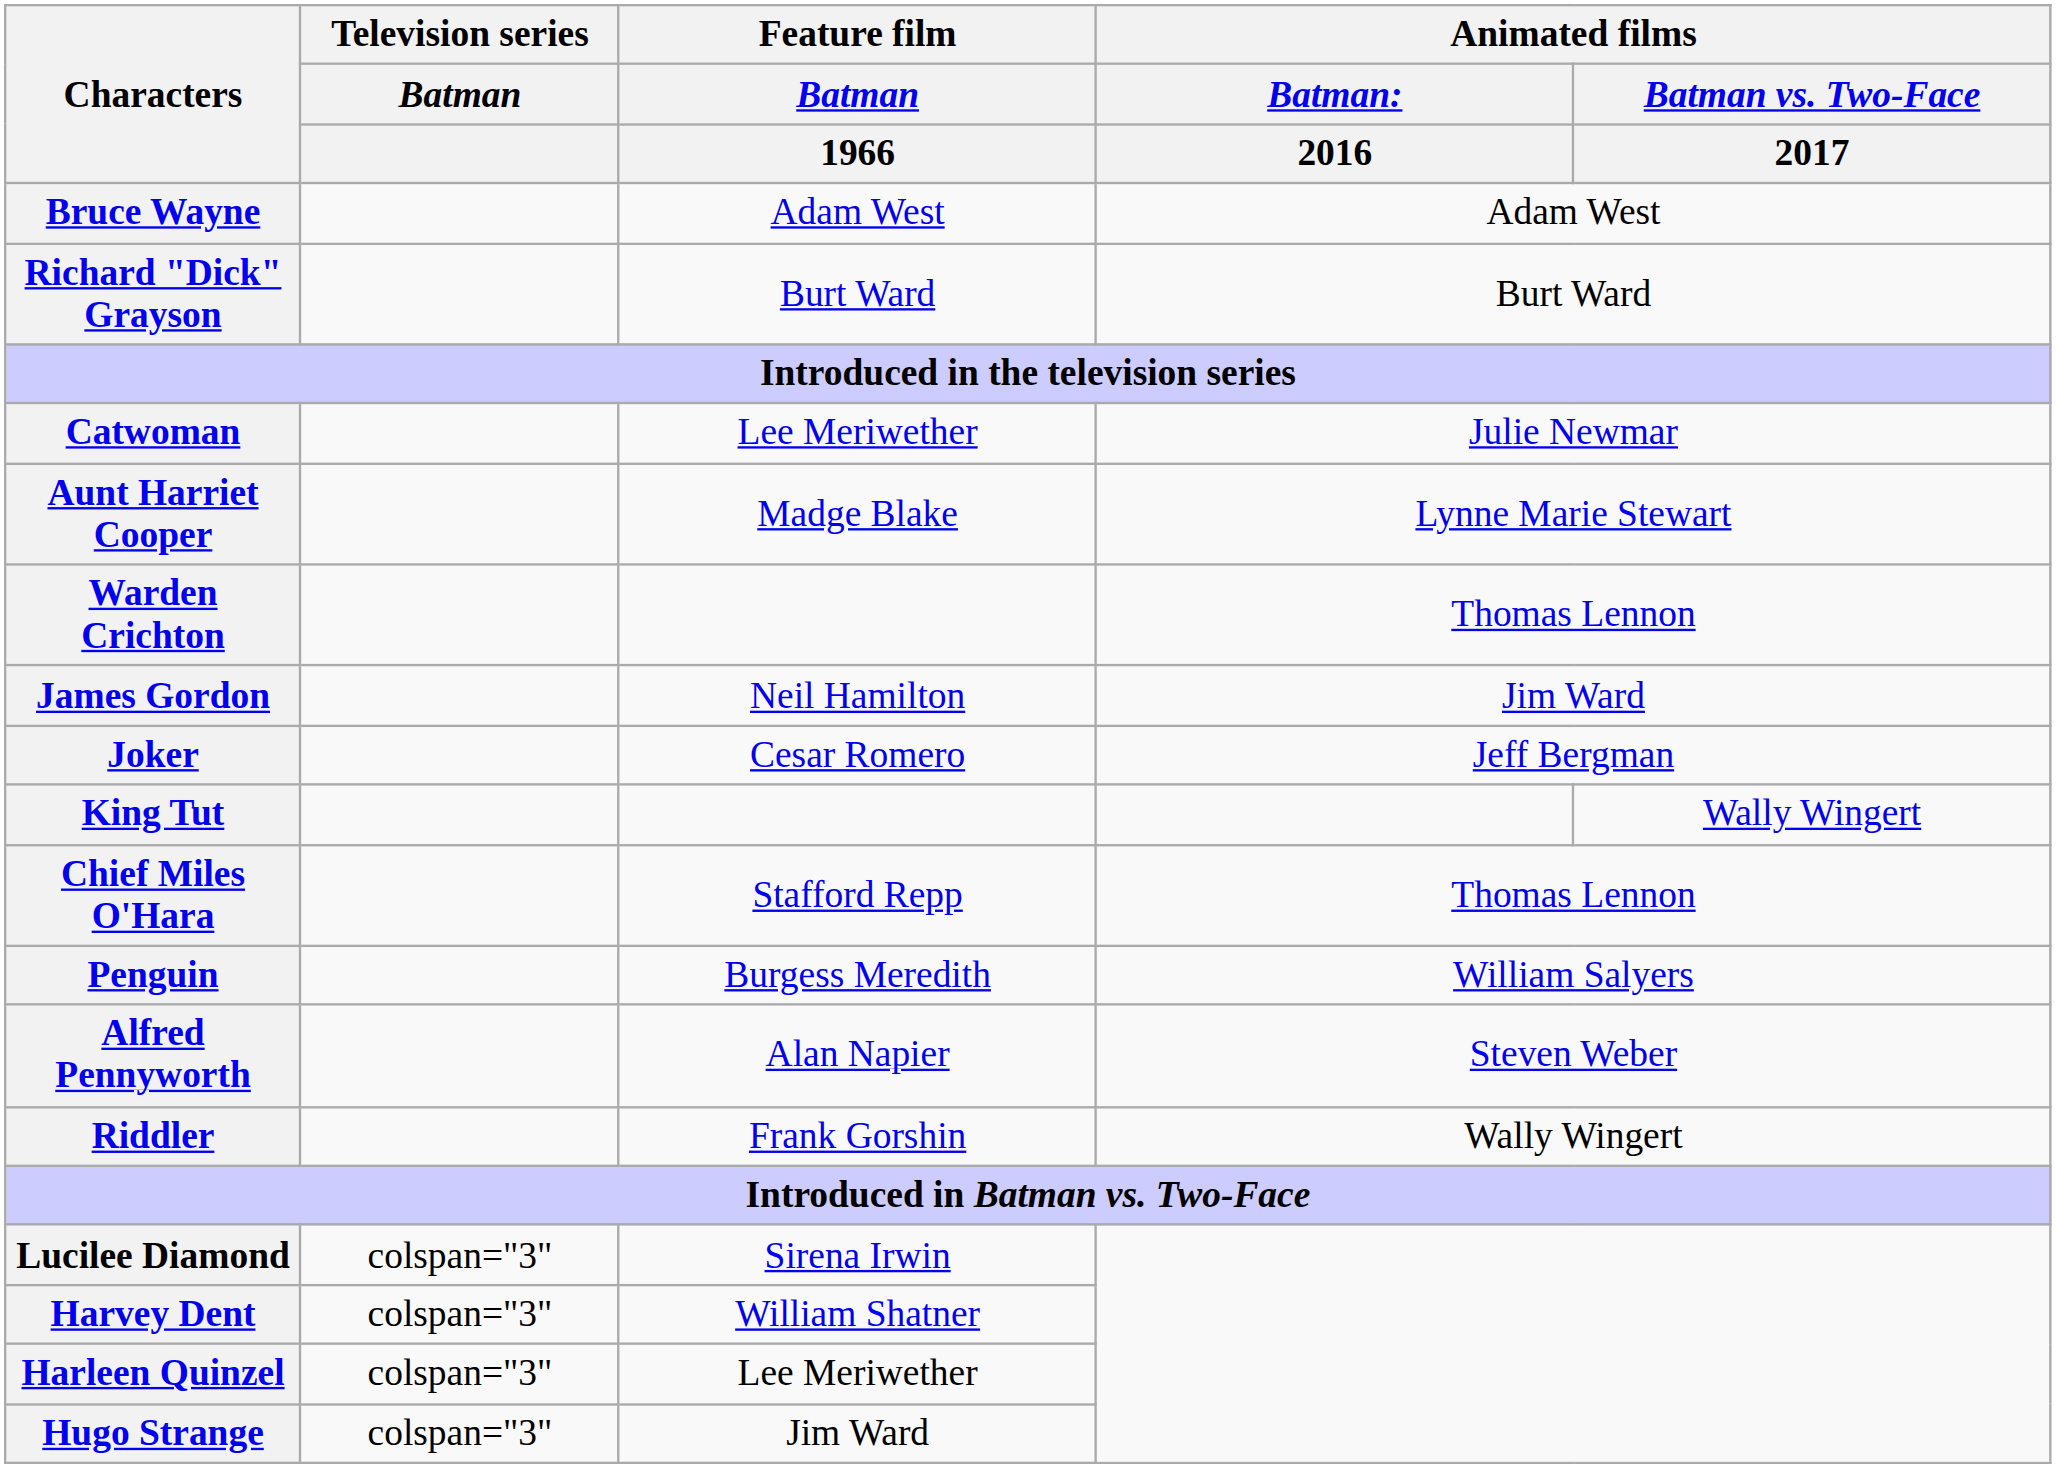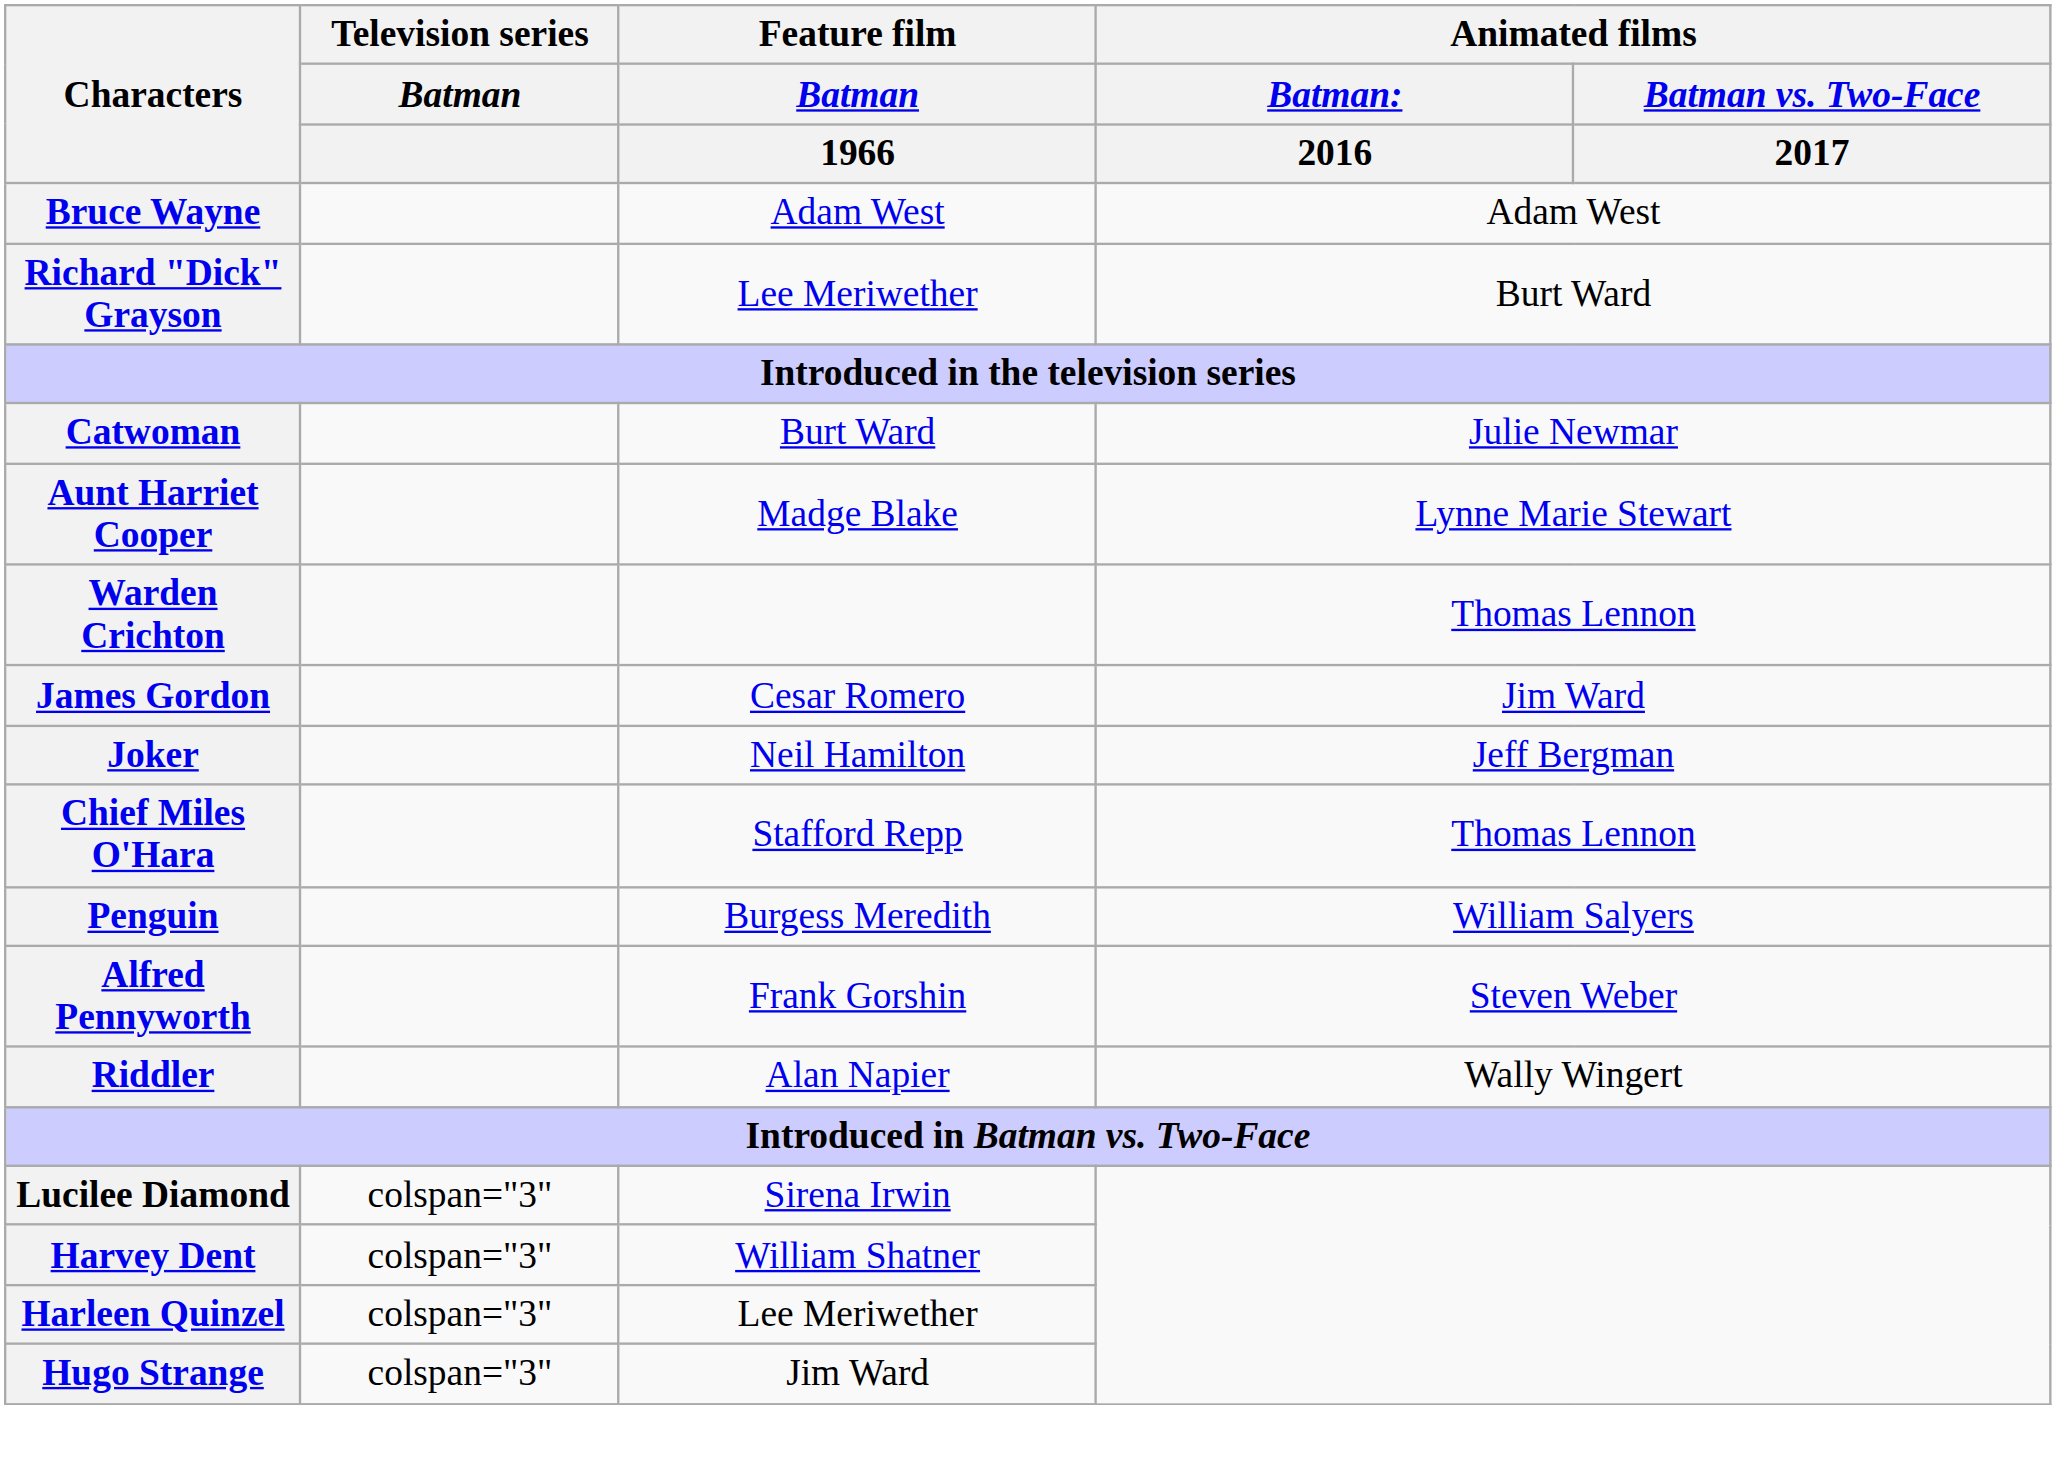(858, 292) Burt Ward -> (858, 292) Lee Meriwether
(858, 432) Lee Meriwether -> (858, 432) Burt Ward
(858, 694) Neil Hamilton -> (858, 694) Cesar Romero
(858, 754) Cesar Romero -> (858, 754) Neil Hamilton
- row: (153, 813)
(858, 1055) Alan Napier -> (858, 995) Frank Gorshin
(858, 1135) Frank Gorshin -> (858, 1076) Alan Napier
